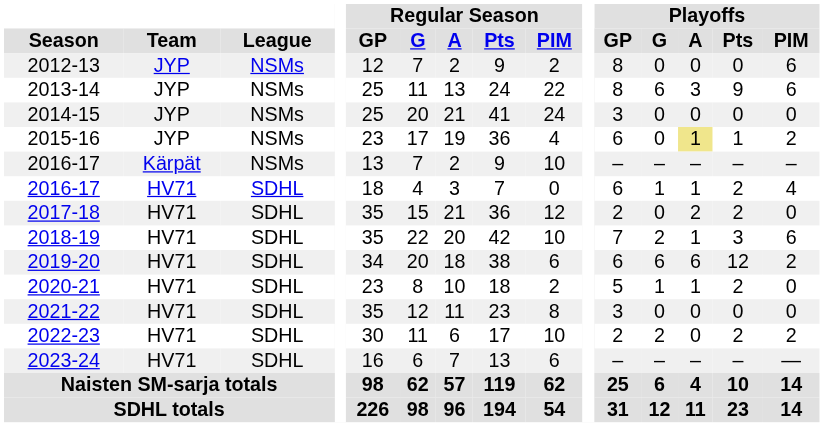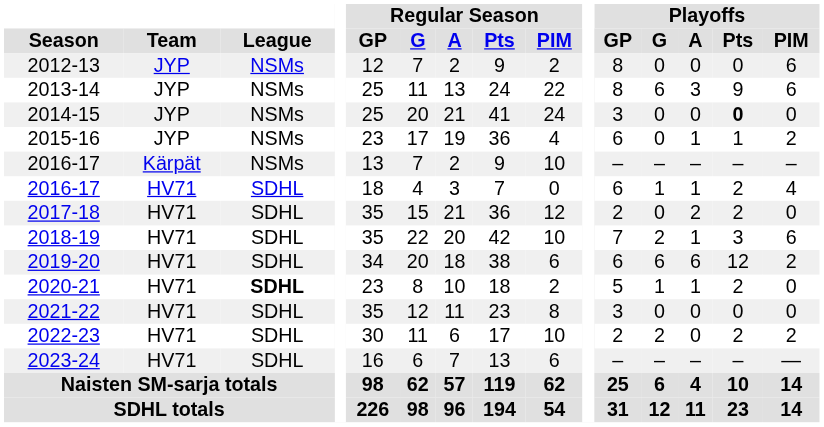(738, 114) normal -> (738, 114) bold
(695, 139) khaki background -> (695, 139) no background
(277, 286) normal -> (277, 286) bold
